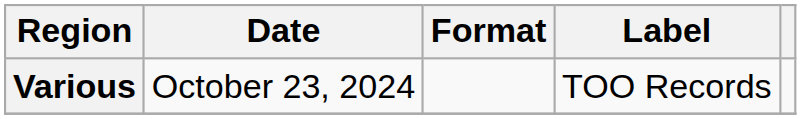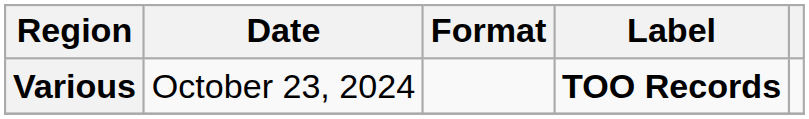(667, 85) normal -> (672, 85) bold
